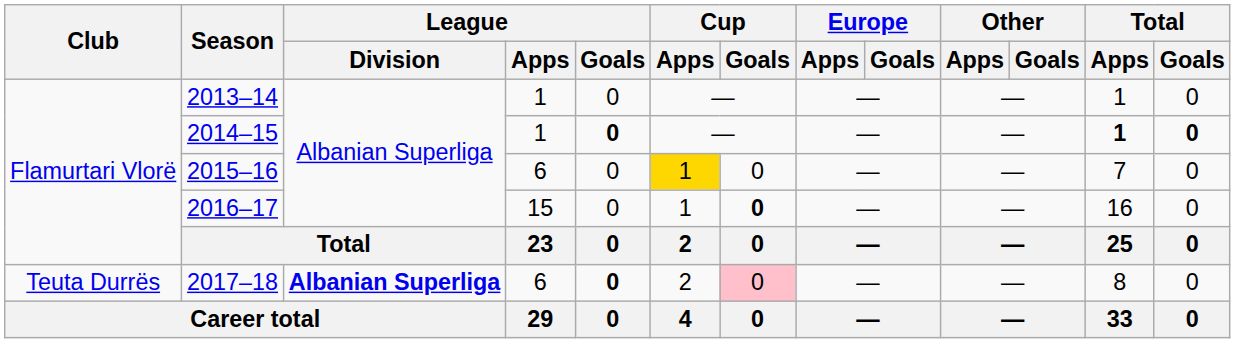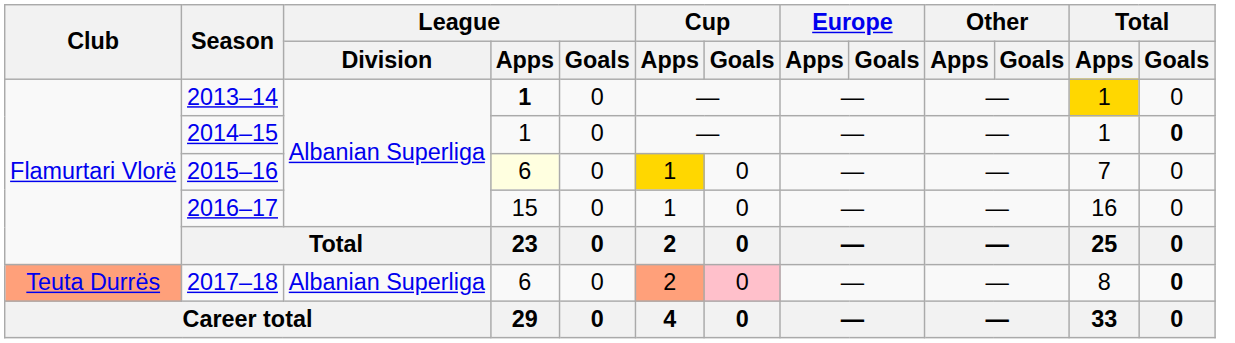(540, 97) normal -> (525, 97) bold
(1120, 97) no background -> (1104, 97) gold background
(613, 134) bold -> (597, 134) normal
(1120, 134) bold -> (1104, 134) normal
(540, 171) no background -> (525, 171) lightyellow background
(758, 208) bold -> (742, 208) normal
(93, 282) no background -> (93, 282) lightsalmon background
(395, 282) bold -> (387, 282) normal
(613, 282) bold -> (597, 282) normal
(685, 282) no background -> (670, 282) lightsalmon background
(1192, 282) normal -> (1177, 282) bold
